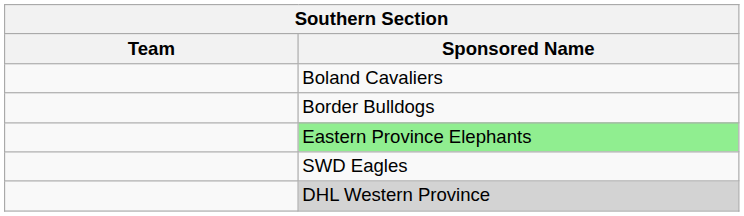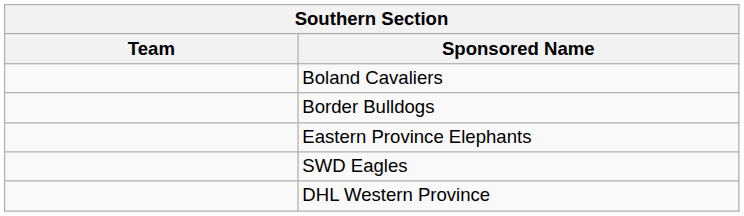(417, 136) lightgreen background -> (417, 136) no background
(396, 195) lightgrey background -> (396, 195) no background
